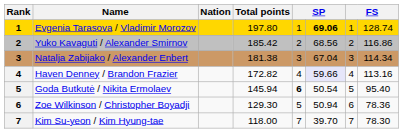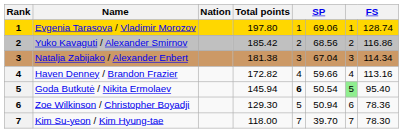(326, 27) bold -> (326, 27) normal
(326, 74) lavender background -> (326, 74) no background
(351, 89) no background -> (351, 89) lightgreen background
